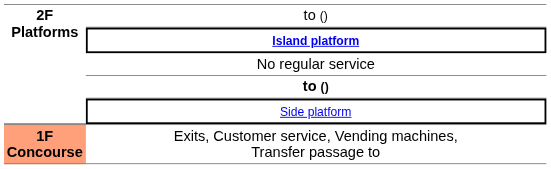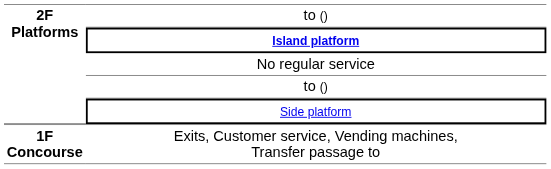(316, 86) bold -> (316, 86) normal
(45, 144) lightsalmon background -> (45, 144) no background
